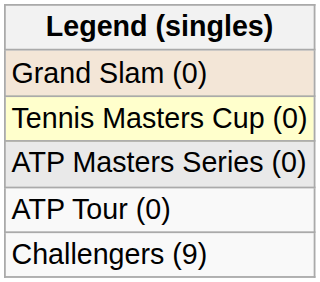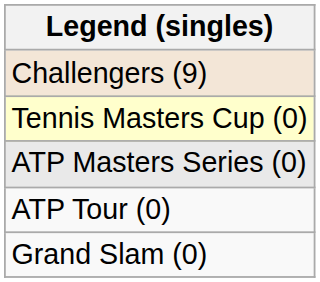(109, 72) Grand Slam (0) -> (109, 72) Challengers (9)
(109, 254) Challengers (9) -> (109, 254) Grand Slam (0)
